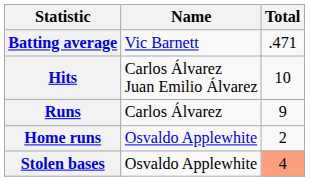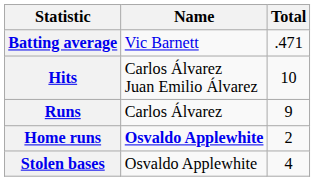(191, 138) normal -> (194, 138) bold
(283, 163) lightsalmon background -> (289, 163) no background
